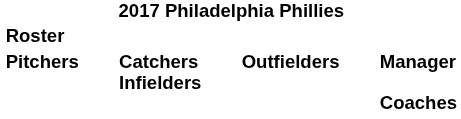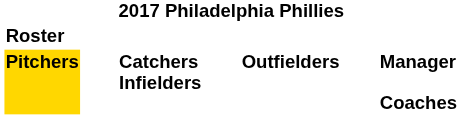(42, 61) no background -> (42, 61) gold background
